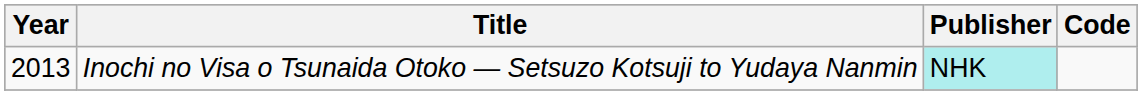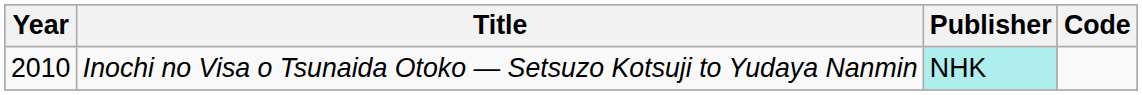(41, 68) 2013 -> (41, 68) 2010
